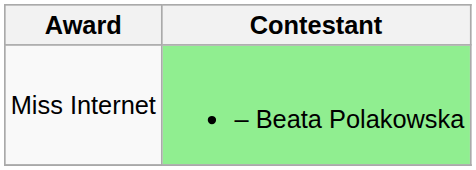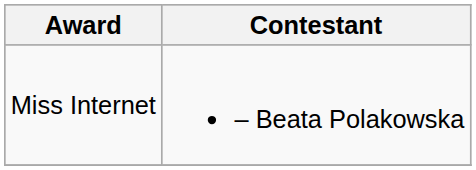(316, 119) lightgreen background -> (316, 119) no background
